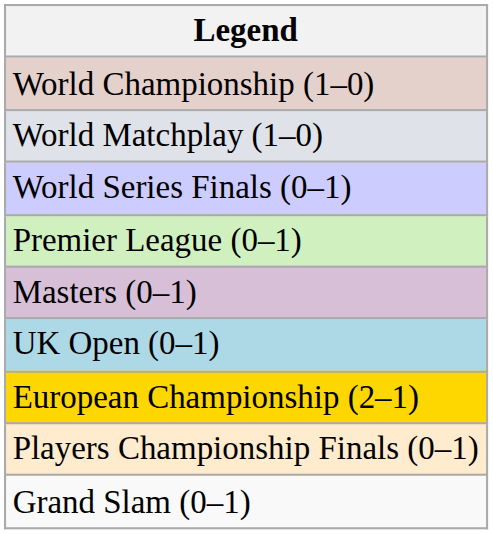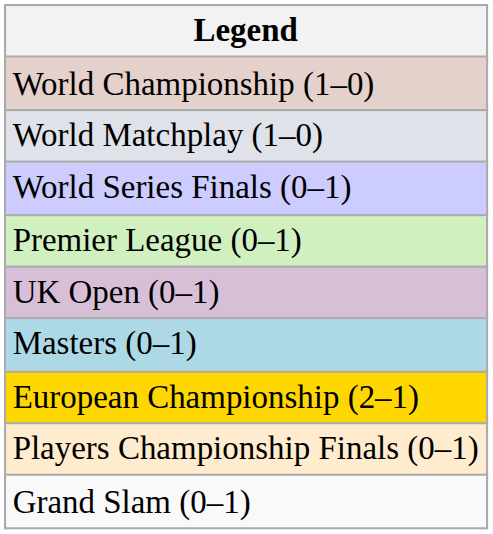(105, 291) Masters (0–1) -> (116, 291) UK Open (0–1)
(116, 344) UK Open (0–1) -> (105, 344) Masters (0–1)
